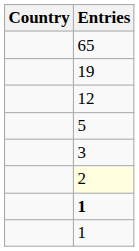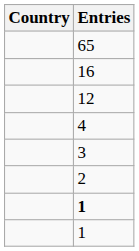(86, 71) 19 -> (86, 71) 16
(82, 125) 5 -> (82, 125) 4
(82, 179) lightyellow background -> (82, 179) no background
